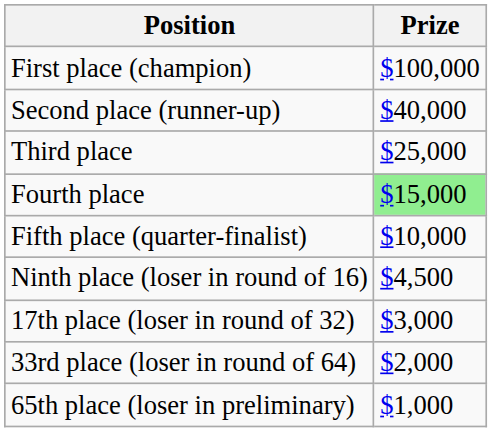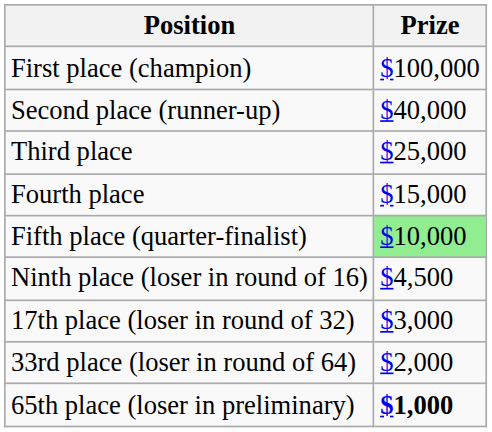(423, 194) lightgreen background -> (423, 194) no background
(423, 236) no background -> (423, 236) lightgreen background
(417, 404) normal -> (417, 404) bold
